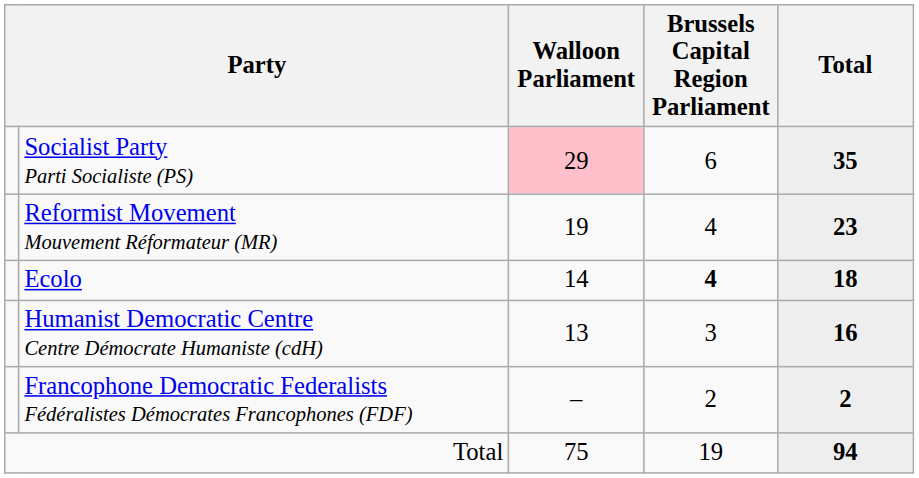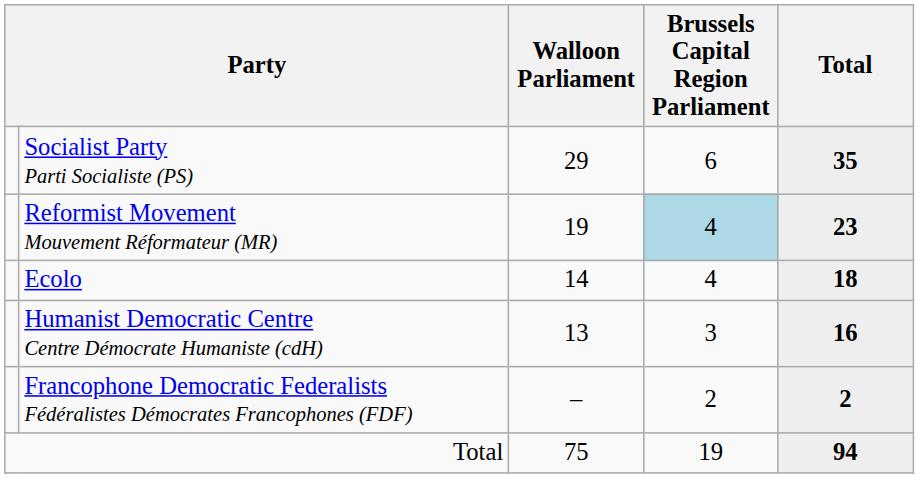(576, 160) pink background -> (576, 160) no background
(711, 226) no background -> (711, 226) lightblue background
(711, 279) bold -> (711, 279) normal
